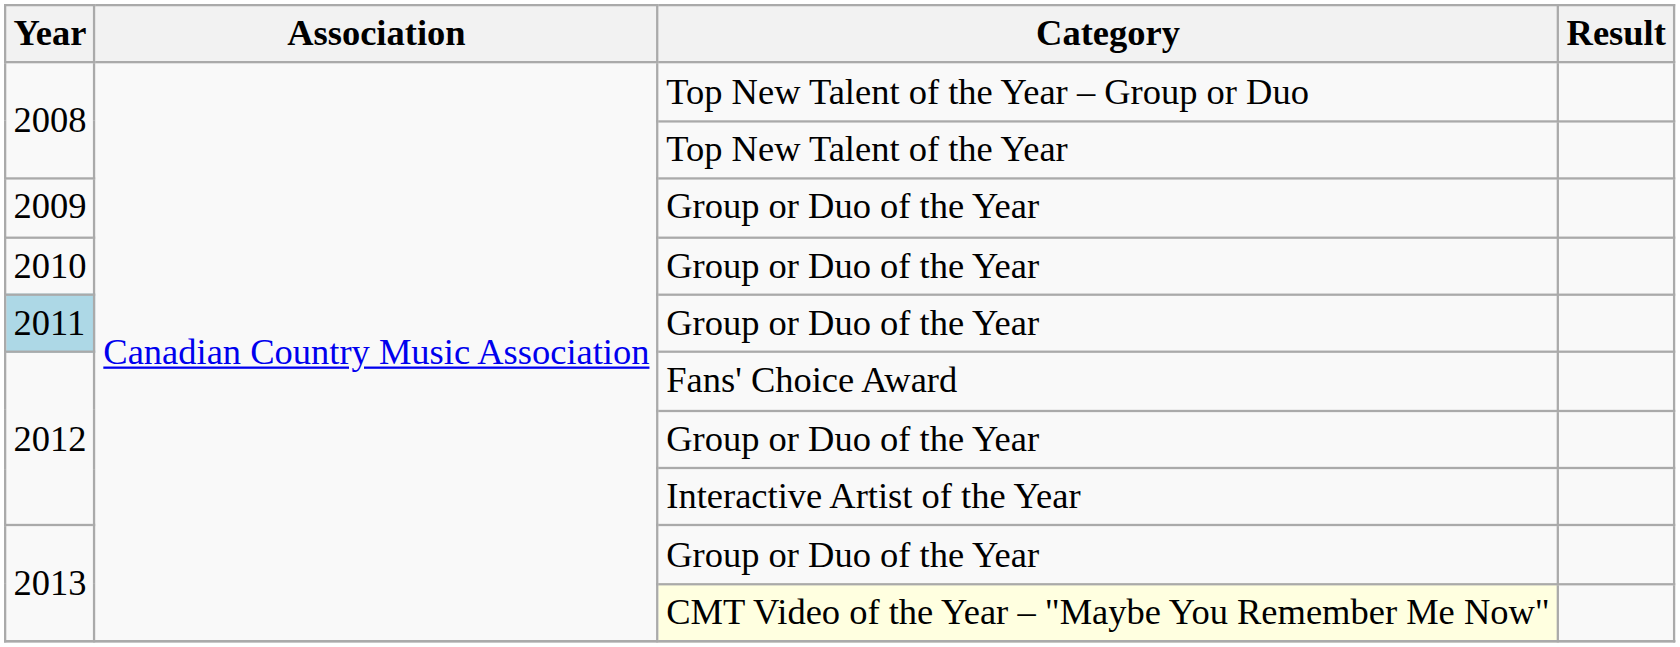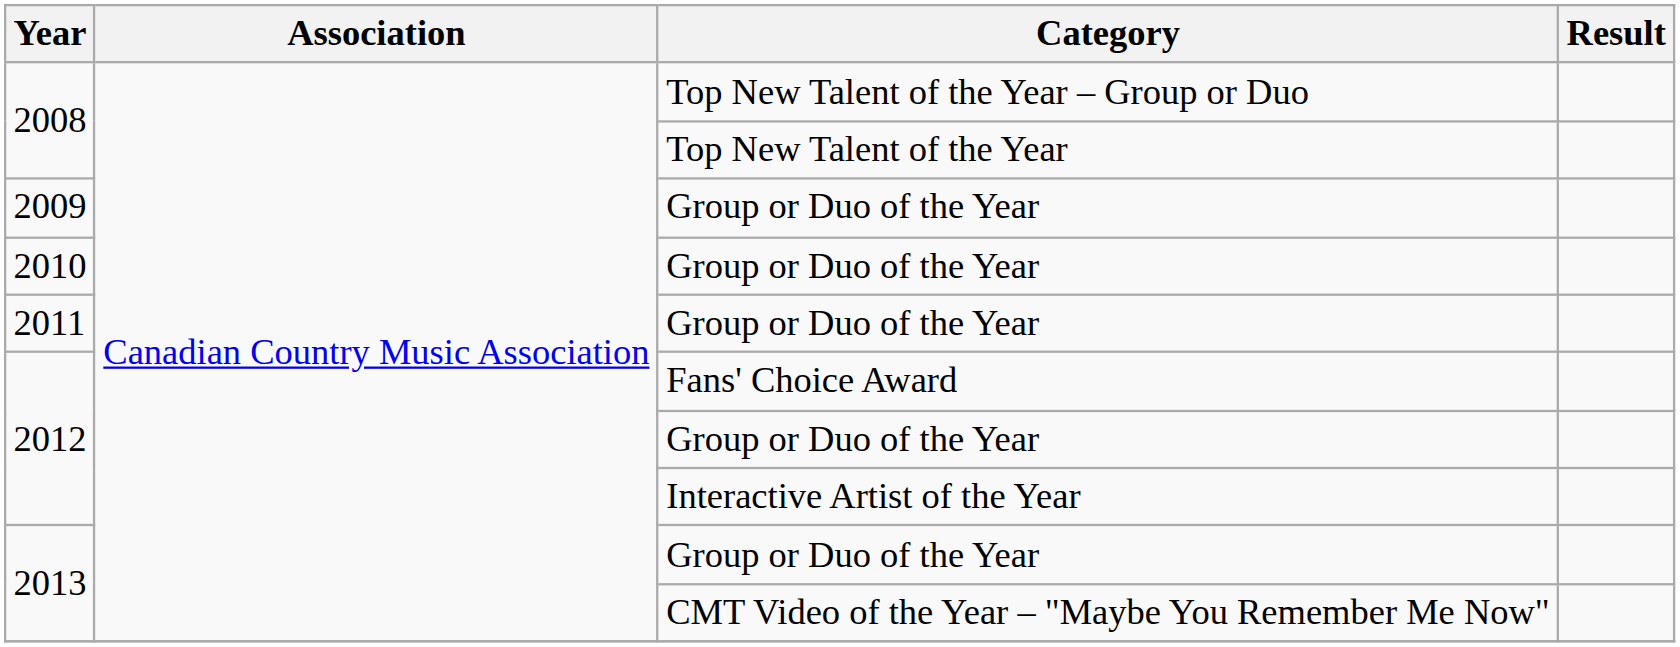(49, 322) lightblue background -> (49, 322) no background
(1108, 611) lightyellow background -> (1108, 611) no background
